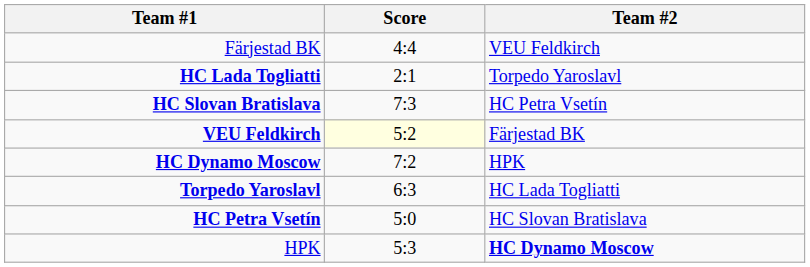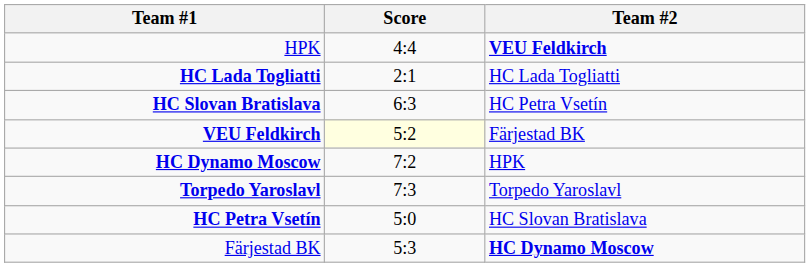(273, 47) Färjestad BK -> (302, 47) HPK
(544, 47) normal -> (548, 47) bold
(555, 76) Torpedo Yaroslavl -> (554, 76) HC Lada Togliatti
(405, 104) 7:3 -> (405, 104) 6:3
(405, 190) 6:3 -> (405, 190) 7:3
(554, 190) HC Lada Togliatti -> (555, 190) Torpedo Yaroslavl
(302, 248) HPK -> (273, 248) Färjestad BK
